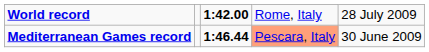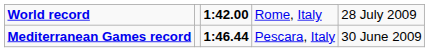(295, 36) lightsalmon background -> (295, 36) no background
